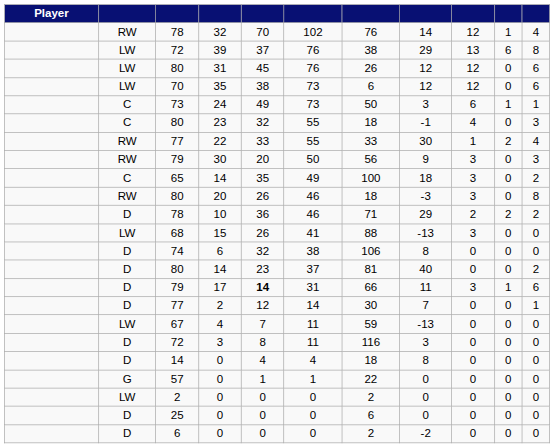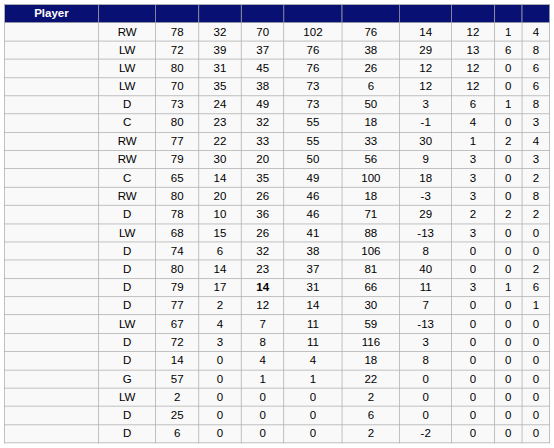(127, 104) C -> (127, 104) D
(536, 104) 1 -> (536, 104) 8
